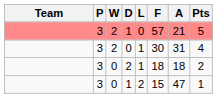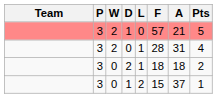(158, 48) 30 -> (158, 48) 28
(179, 84) 47 -> (179, 84) 37
